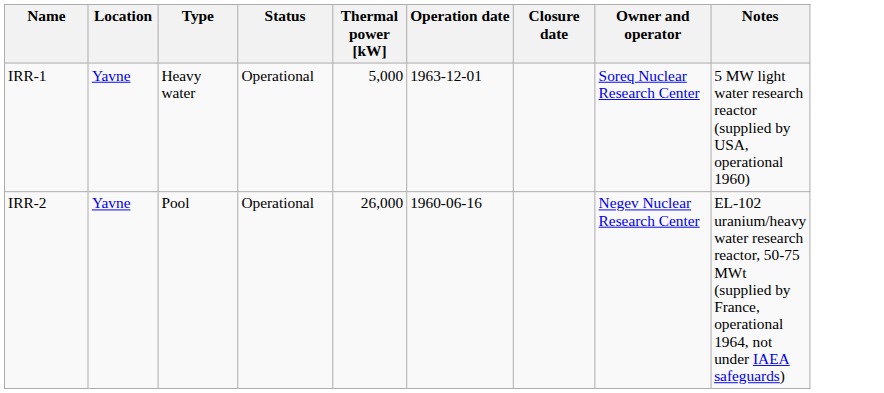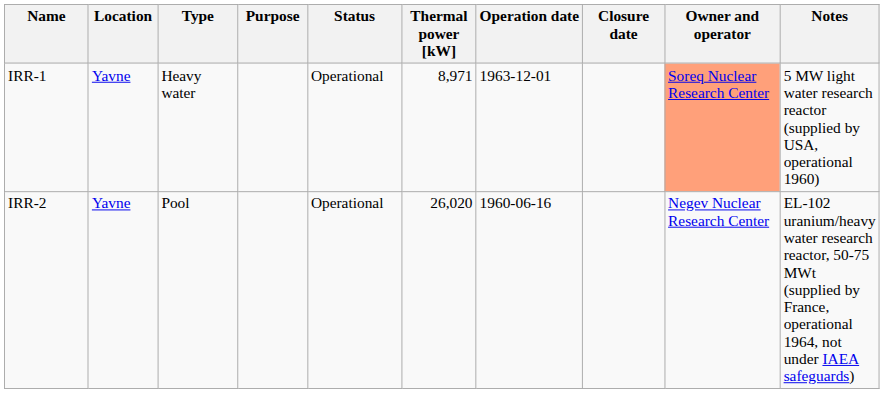+ column: (273, 16)
(386, 75) 5,000 -> (455, 75) 8,971
(649, 84) no background -> (719, 84) lightsalmon background
(382, 203) 26,000 -> (451, 203) 26,020
